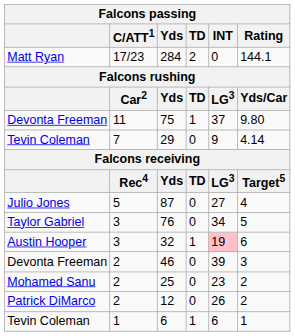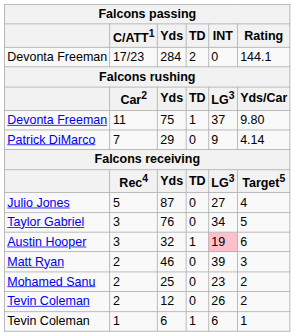(36, 57) Matt Ryan -> (57, 57) Devonta Freeman
(49, 139) Tevin Coleman -> (51, 139) Patrick DiMarco
(57, 262) Devonta Freeman -> (36, 262) Matt Ryan
(51, 301) Patrick DiMarco -> (49, 301) Tevin Coleman
